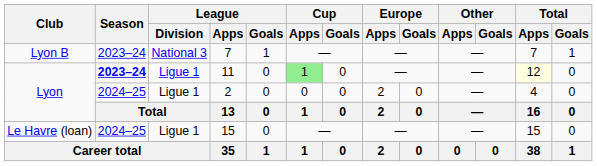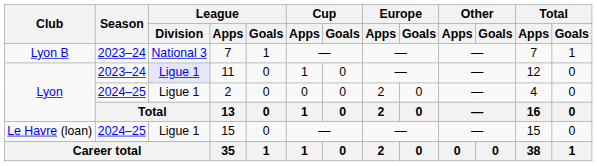(122, 72) bold -> (122, 72) normal
(179, 72) no background -> (179, 72) lavender background
(304, 72) lightgreen background -> (304, 72) no background
(534, 72) lightyellow background -> (534, 72) no background
